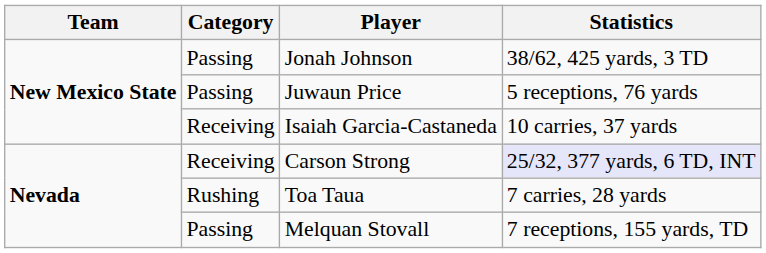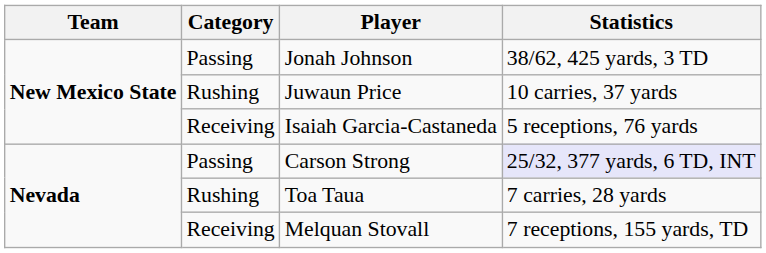(220, 91) Passing -> (223, 91) Rushing
(602, 91) 5 receptions, 76 yards -> (592, 91) 10 carries, 37 yards
(592, 126) 10 carries, 37 yards -> (602, 126) 5 receptions, 76 yards
(231, 160) Receiving -> (220, 160) Passing
(220, 229) Passing -> (231, 229) Receiving
